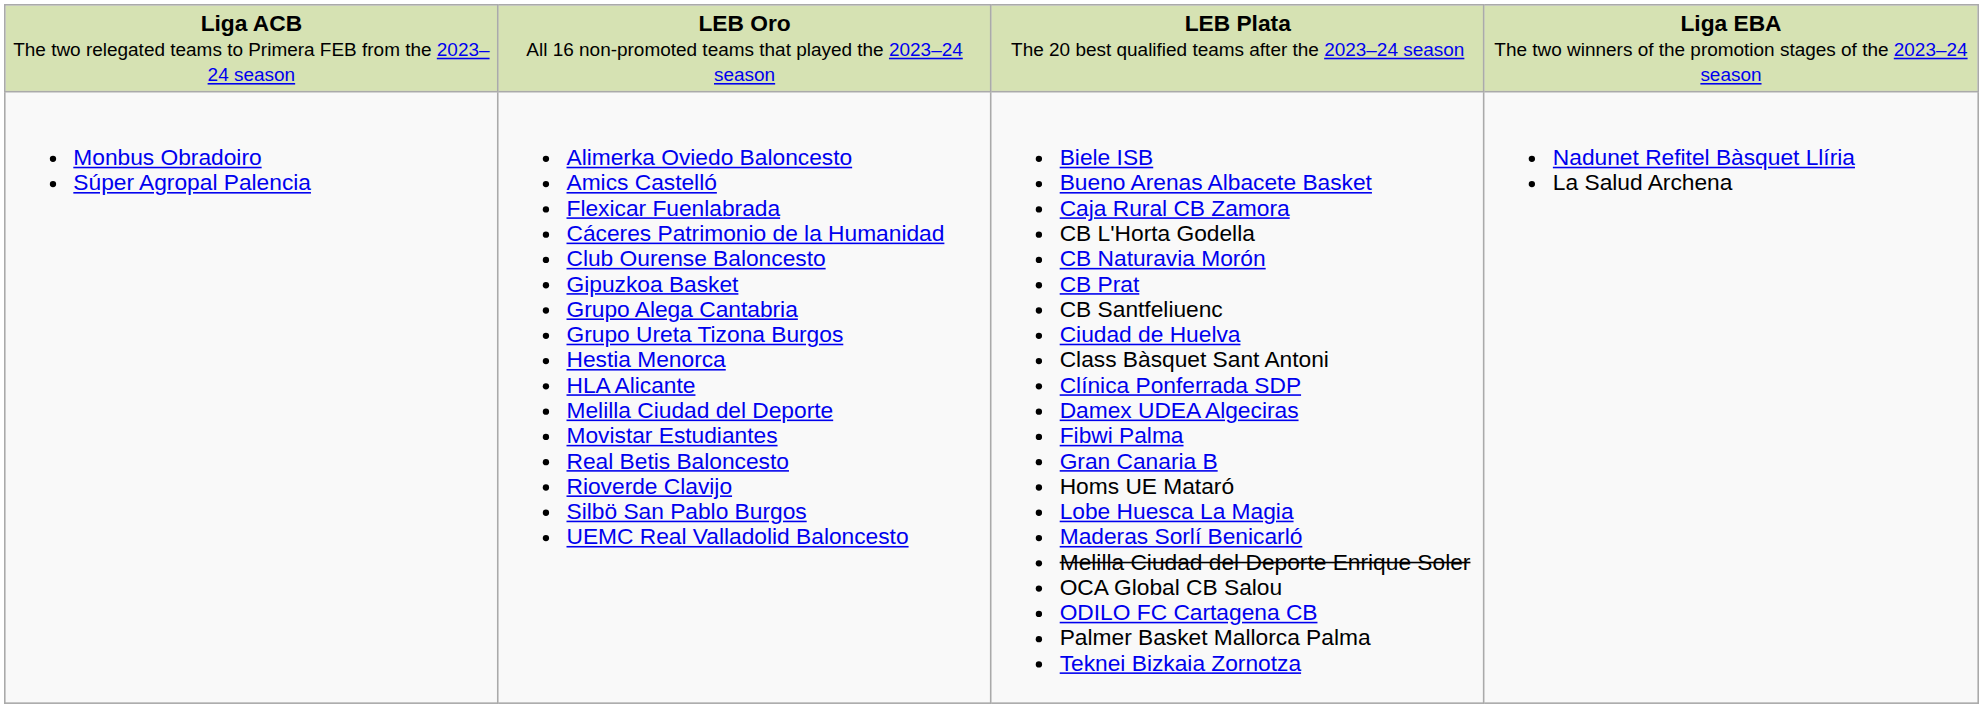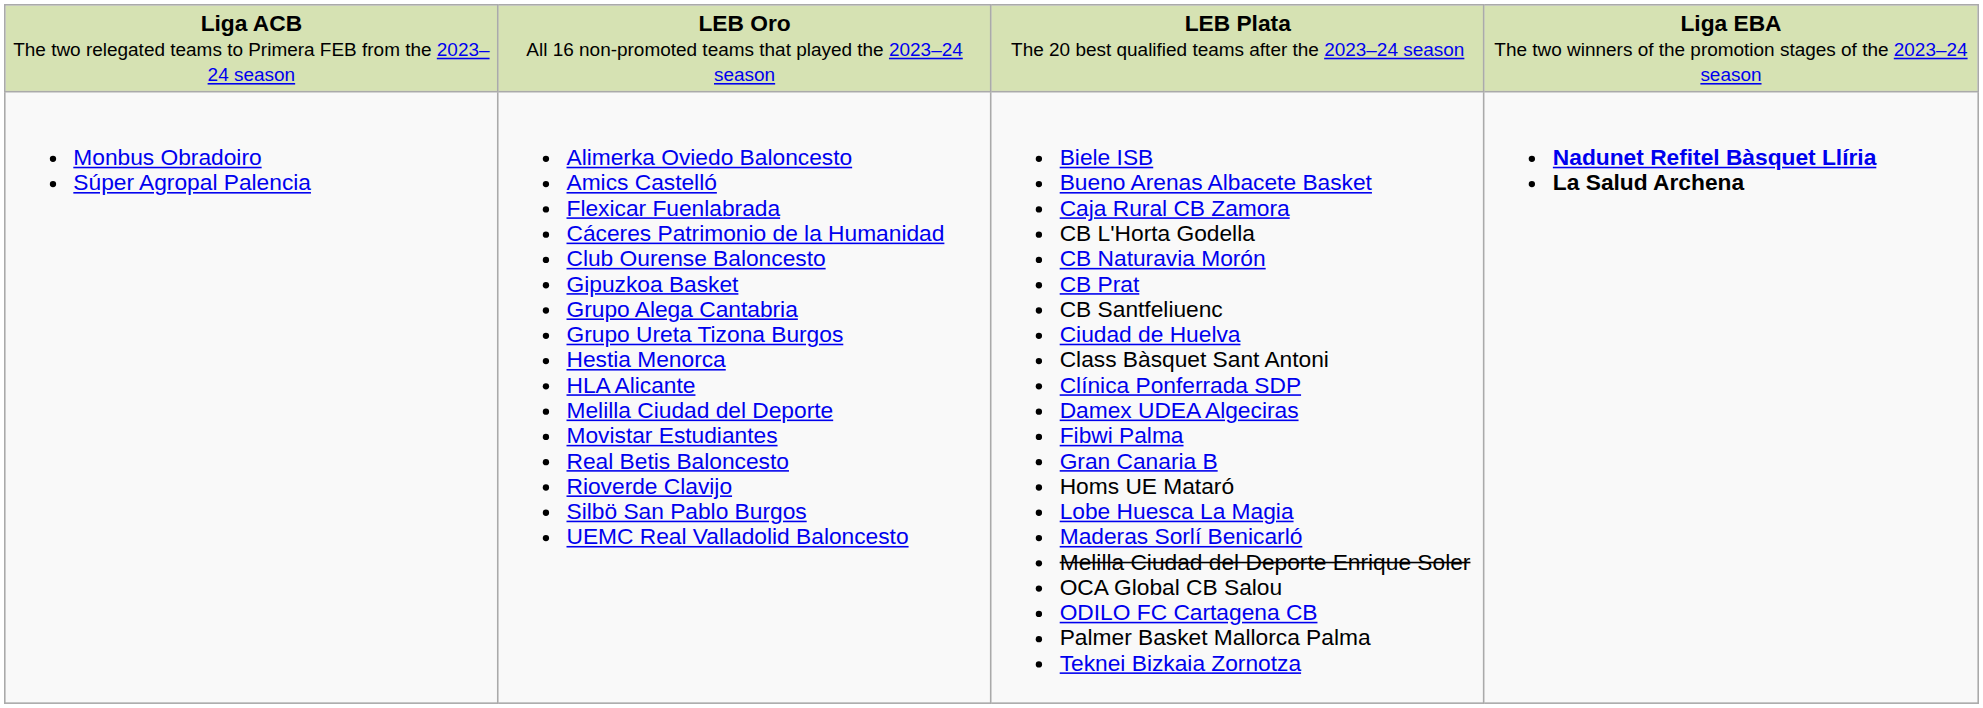(1731, 170) normal -> (1731, 170) bold
